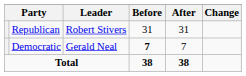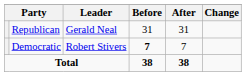(96, 29) Robert Stivers -> (91, 29) Gerald Neal
(91, 46) Gerald Neal -> (96, 46) Robert Stivers
